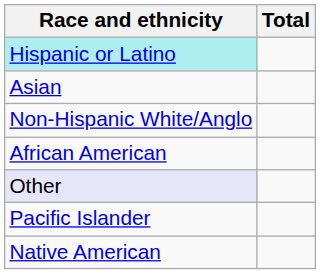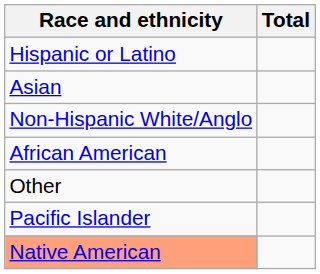(93, 53) paleturquoise background -> (93, 53) no background
(35, 185) lavender background -> (35, 185) no background
(85, 251) no background -> (85, 251) lightsalmon background
